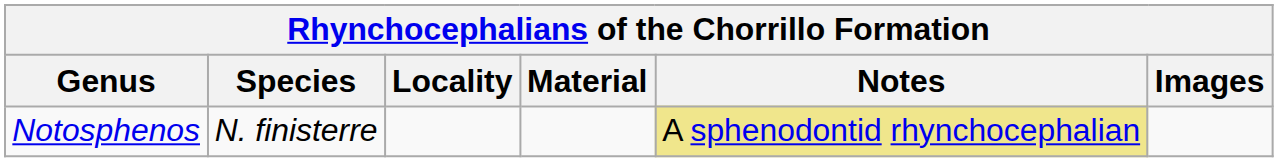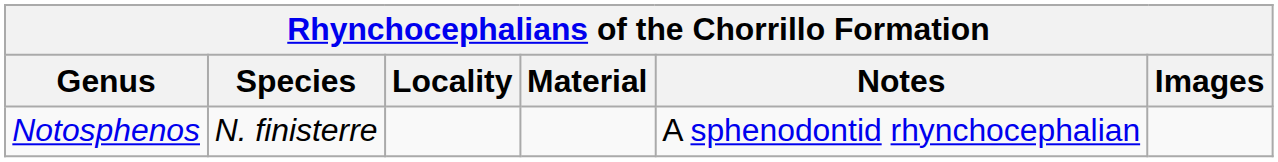(901, 130) khaki background -> (901, 130) no background
